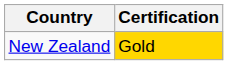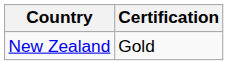(137, 45) gold background -> (137, 45) no background
